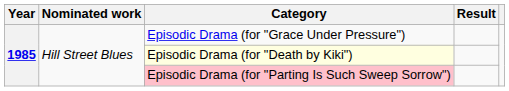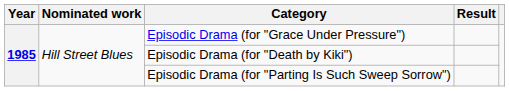(250, 55) lightyellow background -> (250, 55) no background
(299, 75) pink background -> (299, 75) no background
